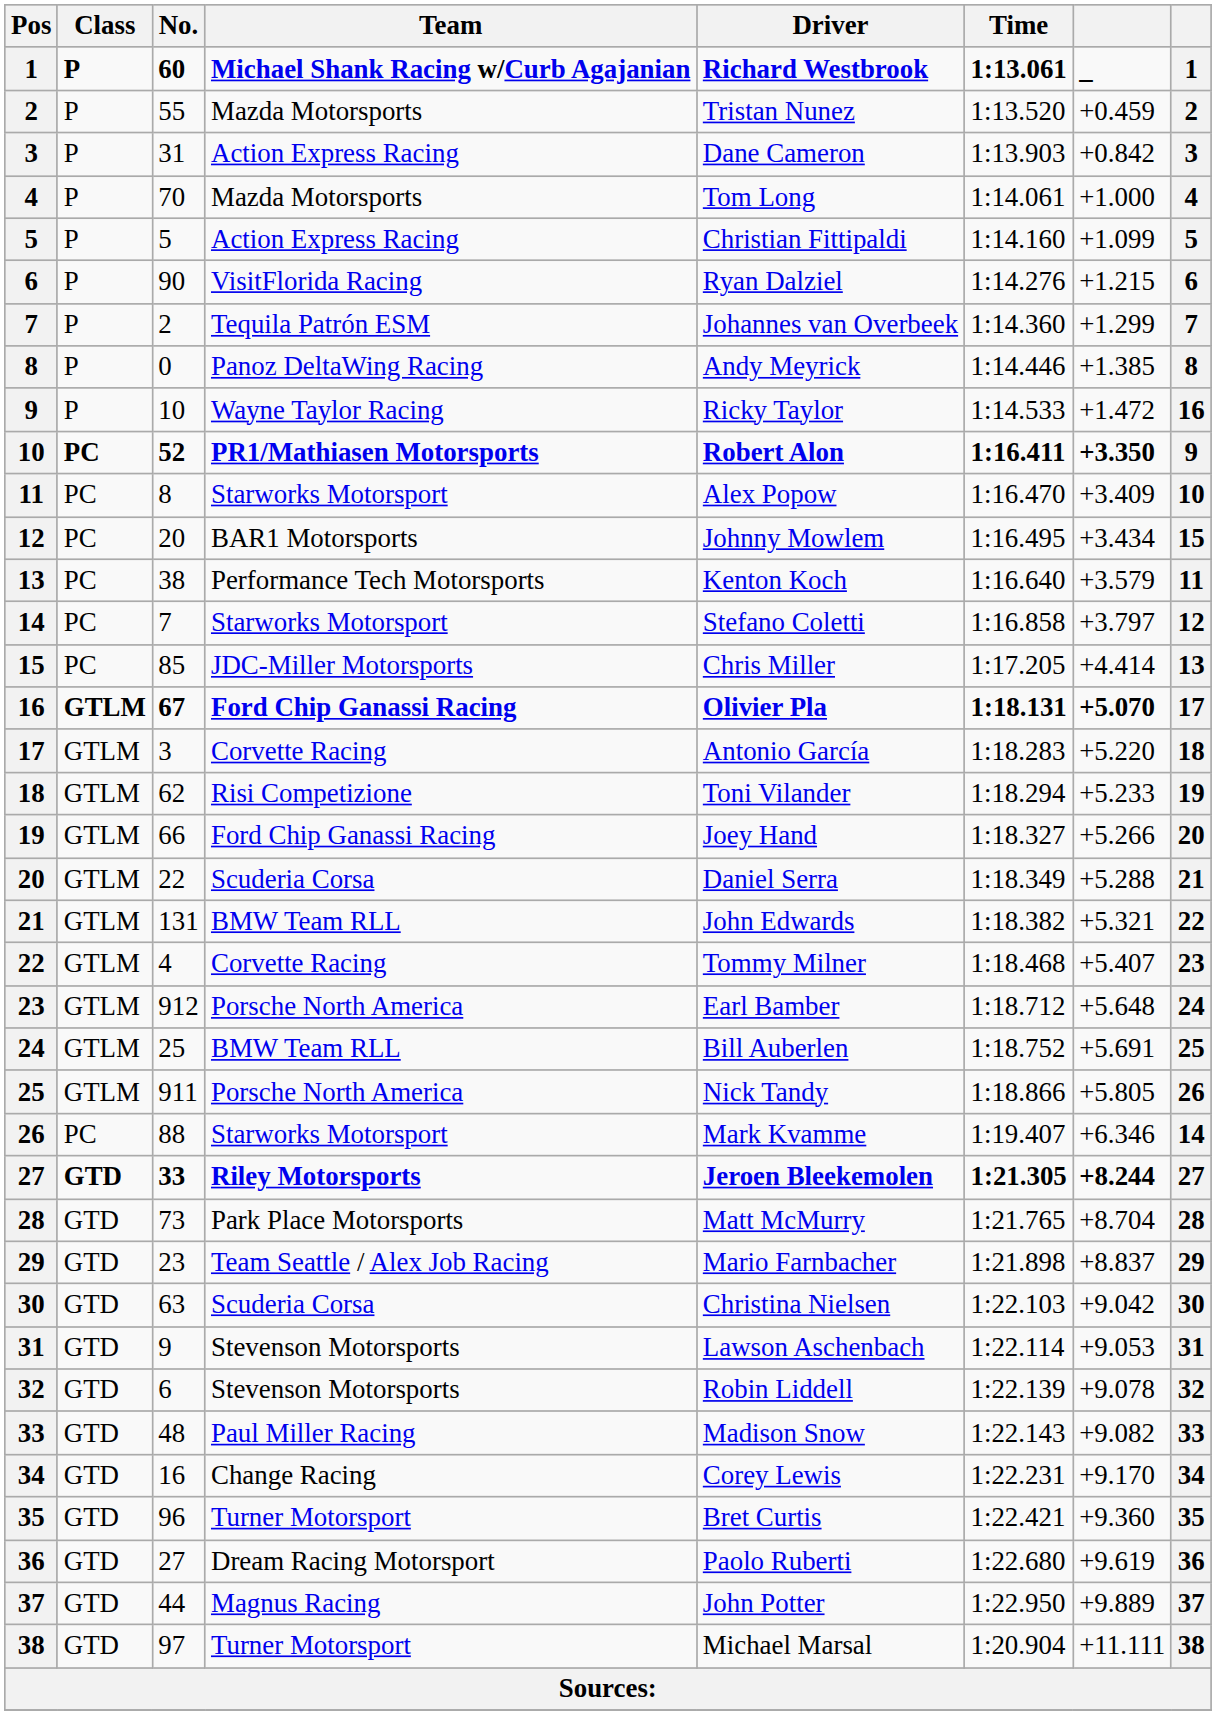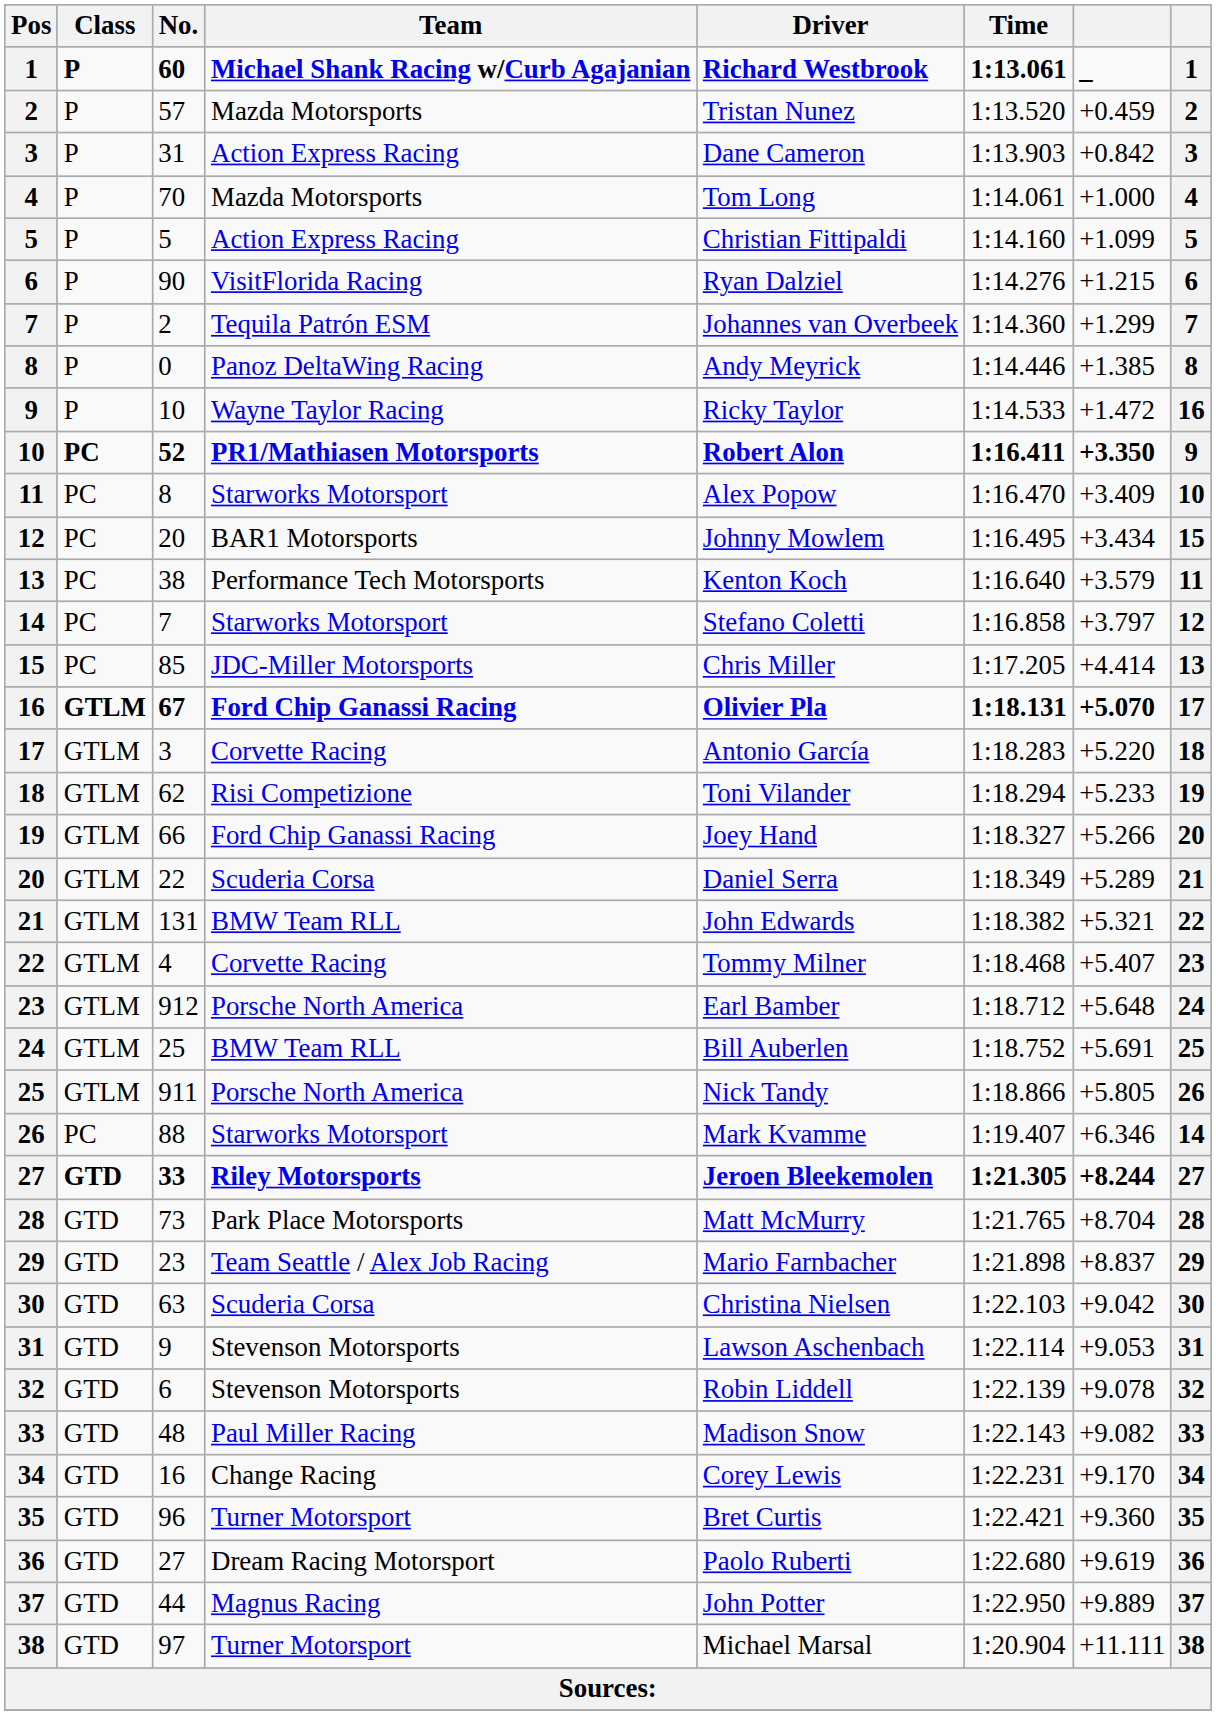(172, 111) 55 -> (172, 111) 57
(1117, 878) +5.288 -> (1117, 878) +5.289
